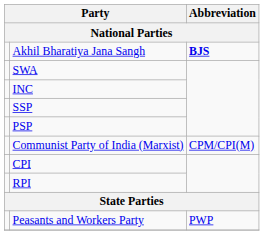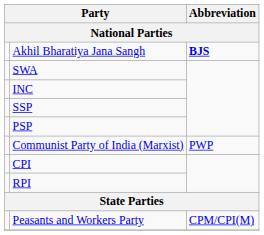(222, 145) CPM/CPI(M) -> (201, 145) PWP
(201, 220) PWP -> (222, 220) CPM/CPI(M)
